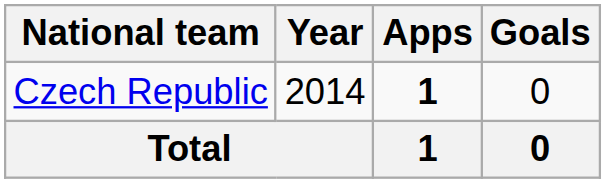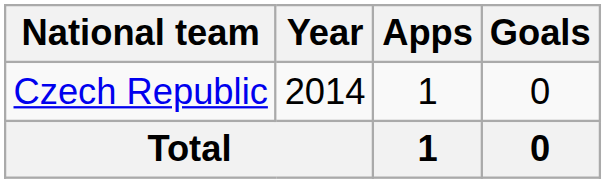(428, 90) bold -> (428, 90) normal
